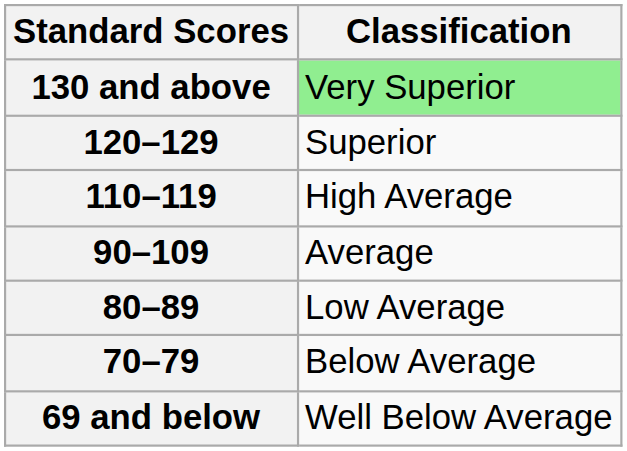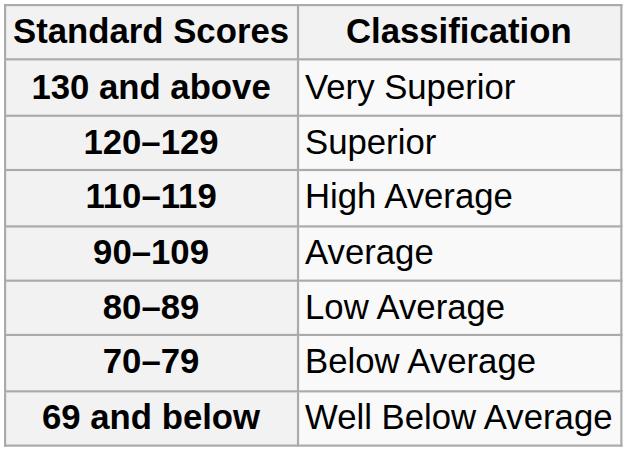(410, 87) lightgreen background -> (410, 87) no background
